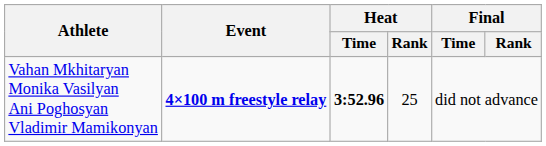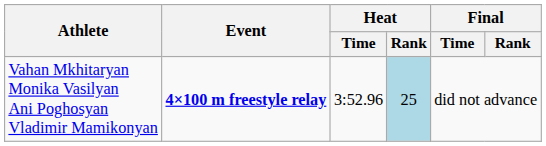(359, 99) bold -> (359, 99) normal
(410, 99) no background -> (409, 99) lightblue background
